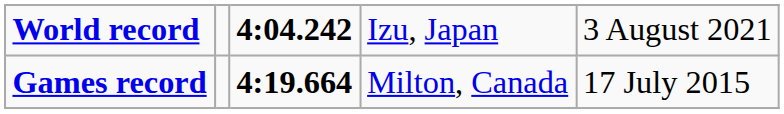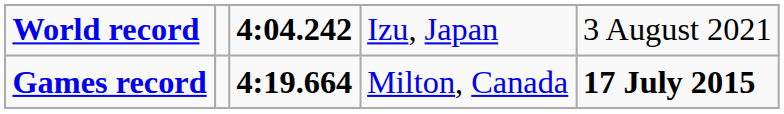(667, 81) normal -> (669, 81) bold
